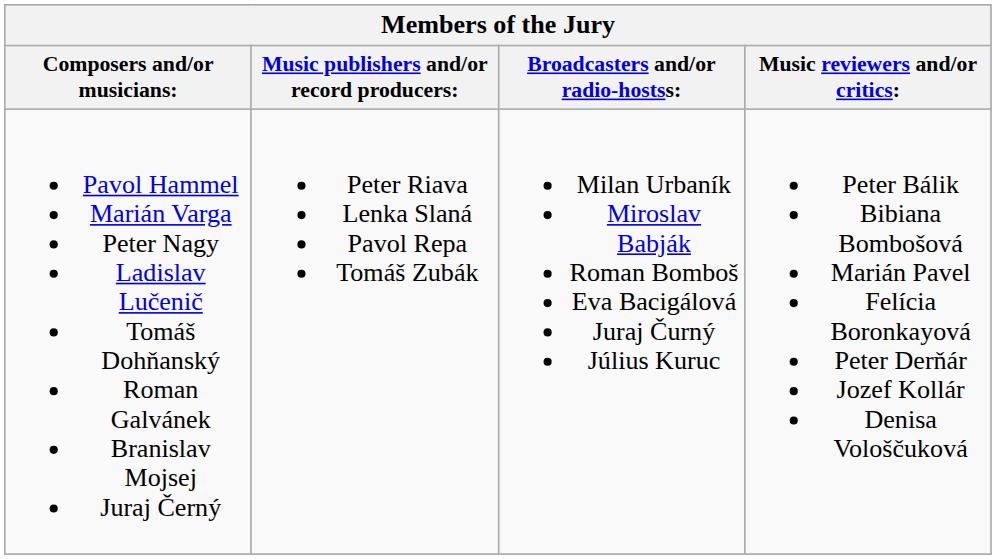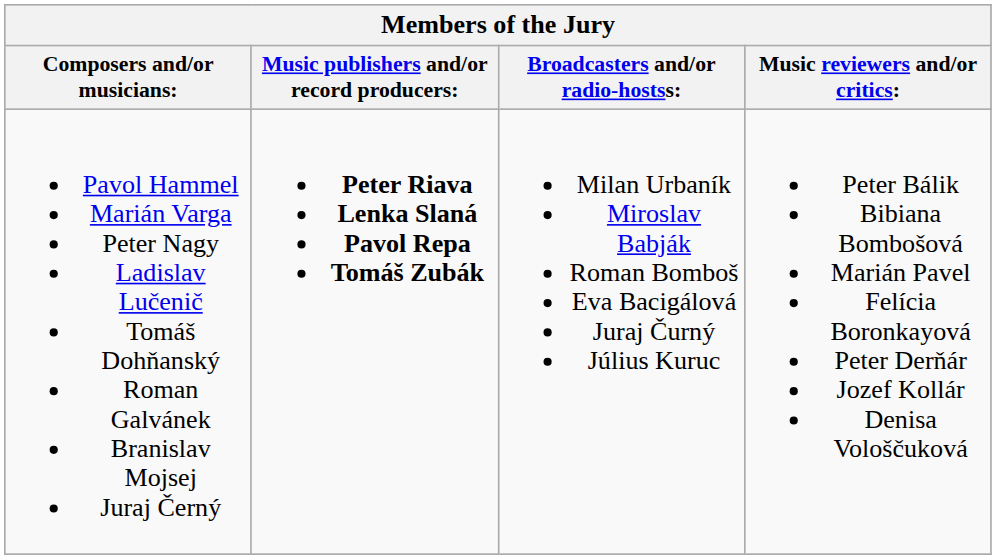(375, 229) normal -> (375, 229) bold
